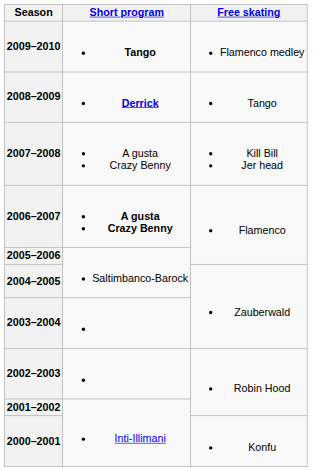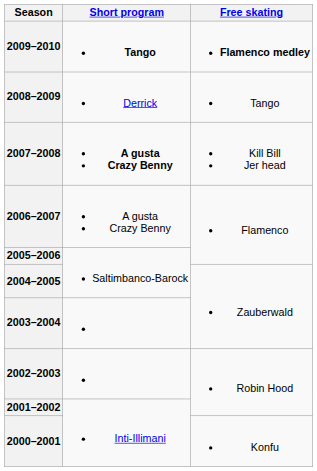(249, 53) normal -> (251, 53) bold
(127, 103) bold -> (127, 103) normal
(127, 160) normal -> (127, 160) bold
(127, 222) bold -> (127, 222) normal
